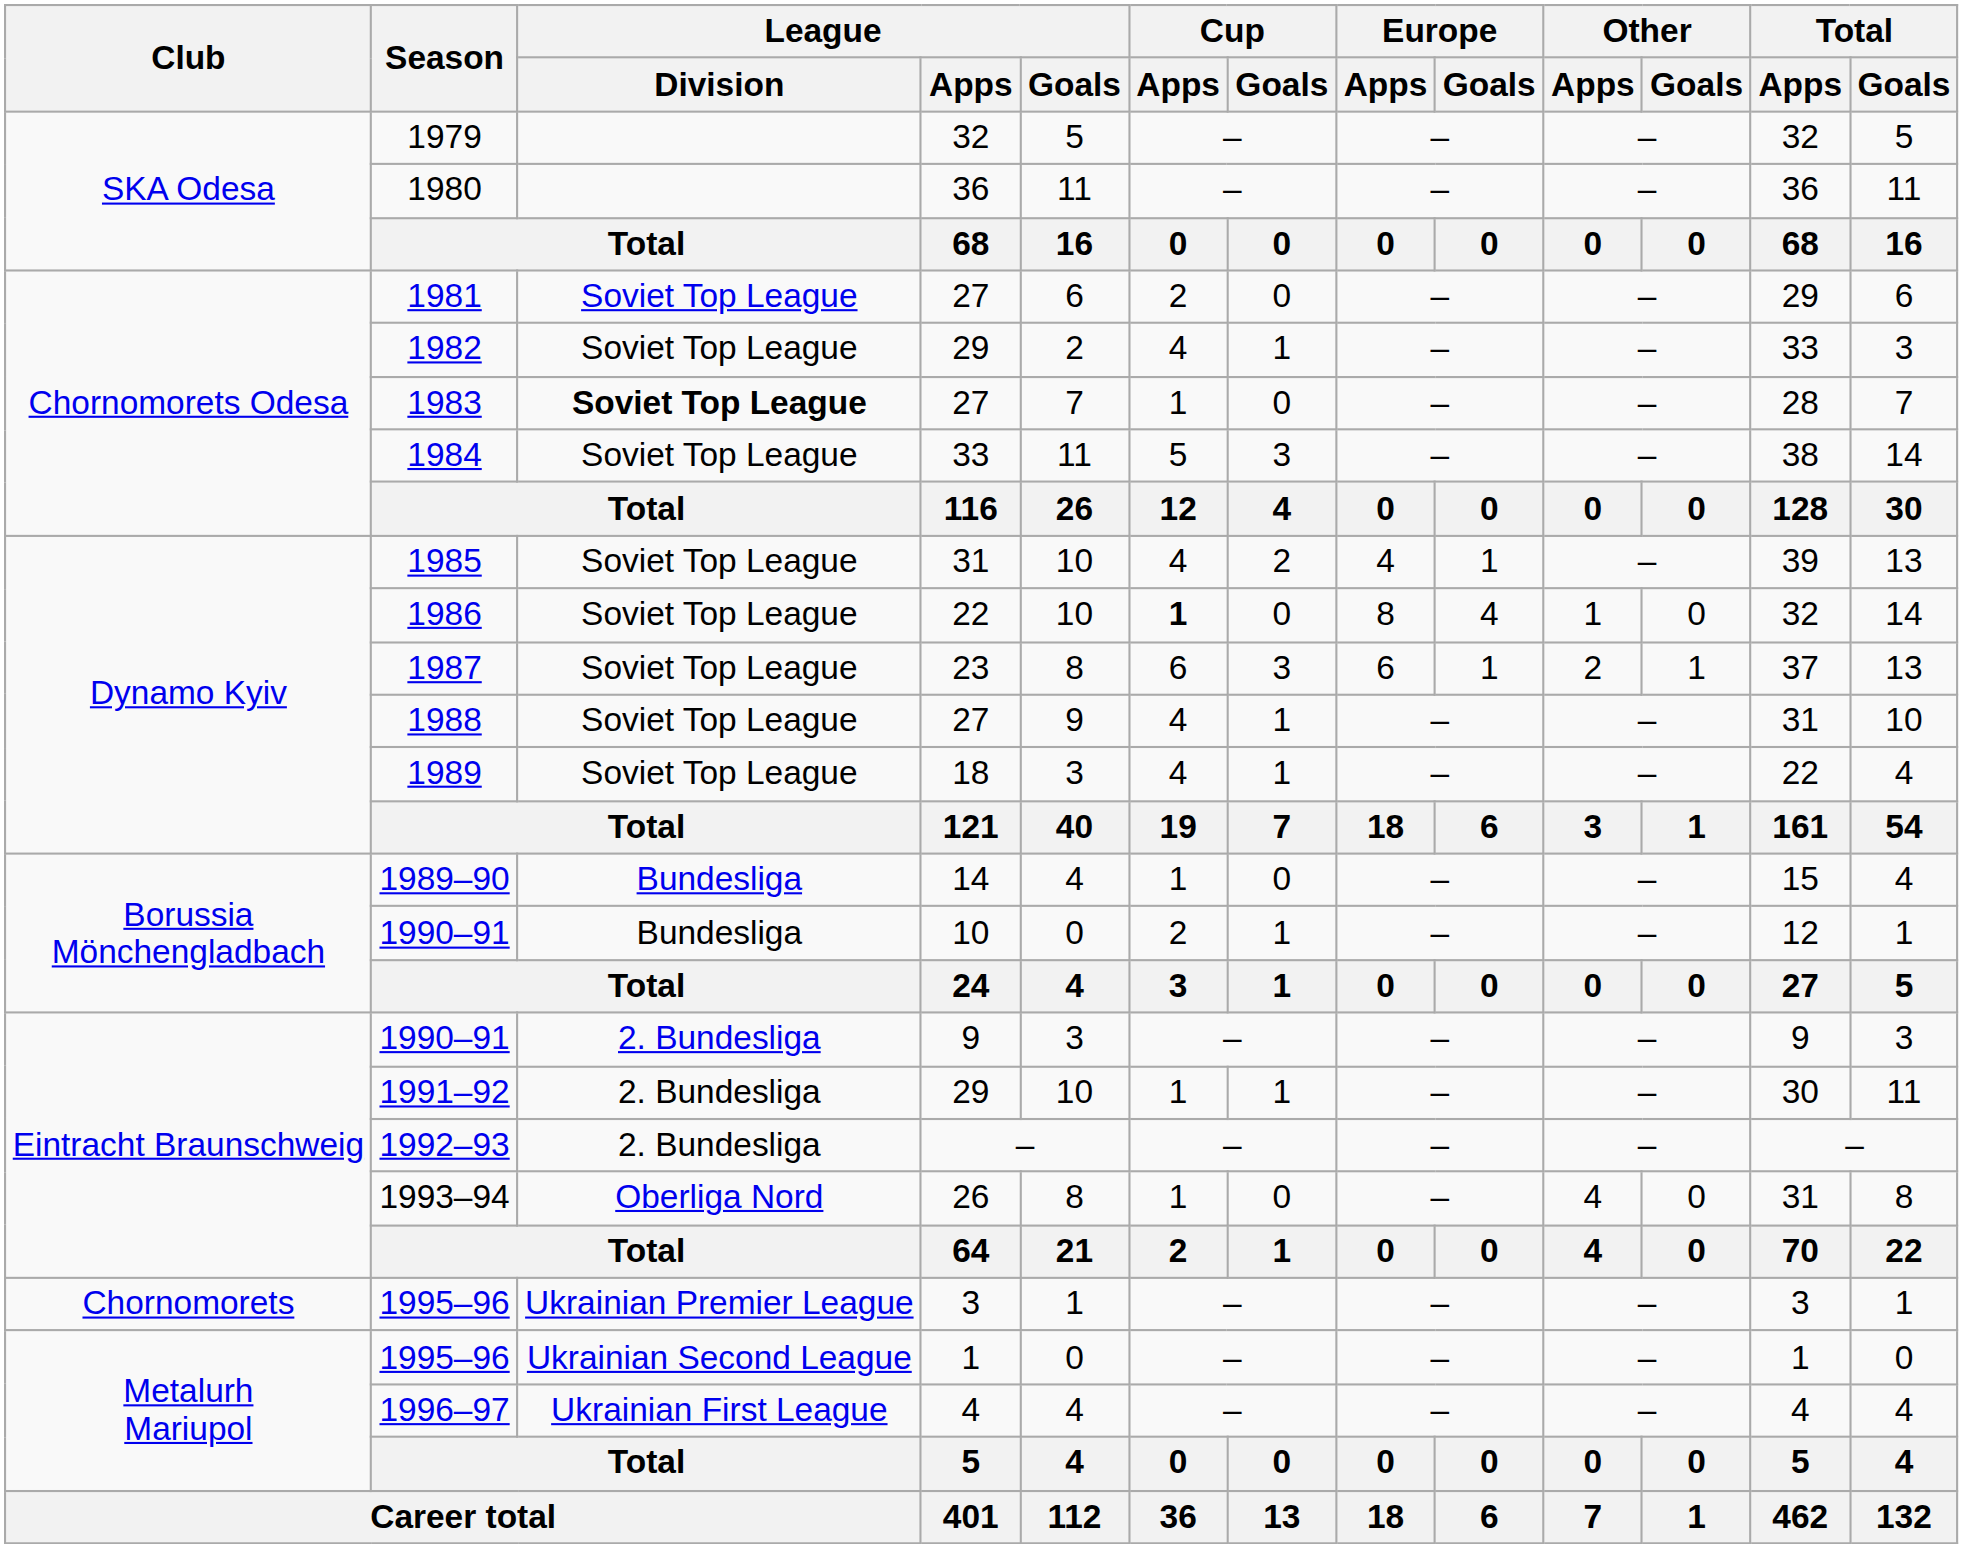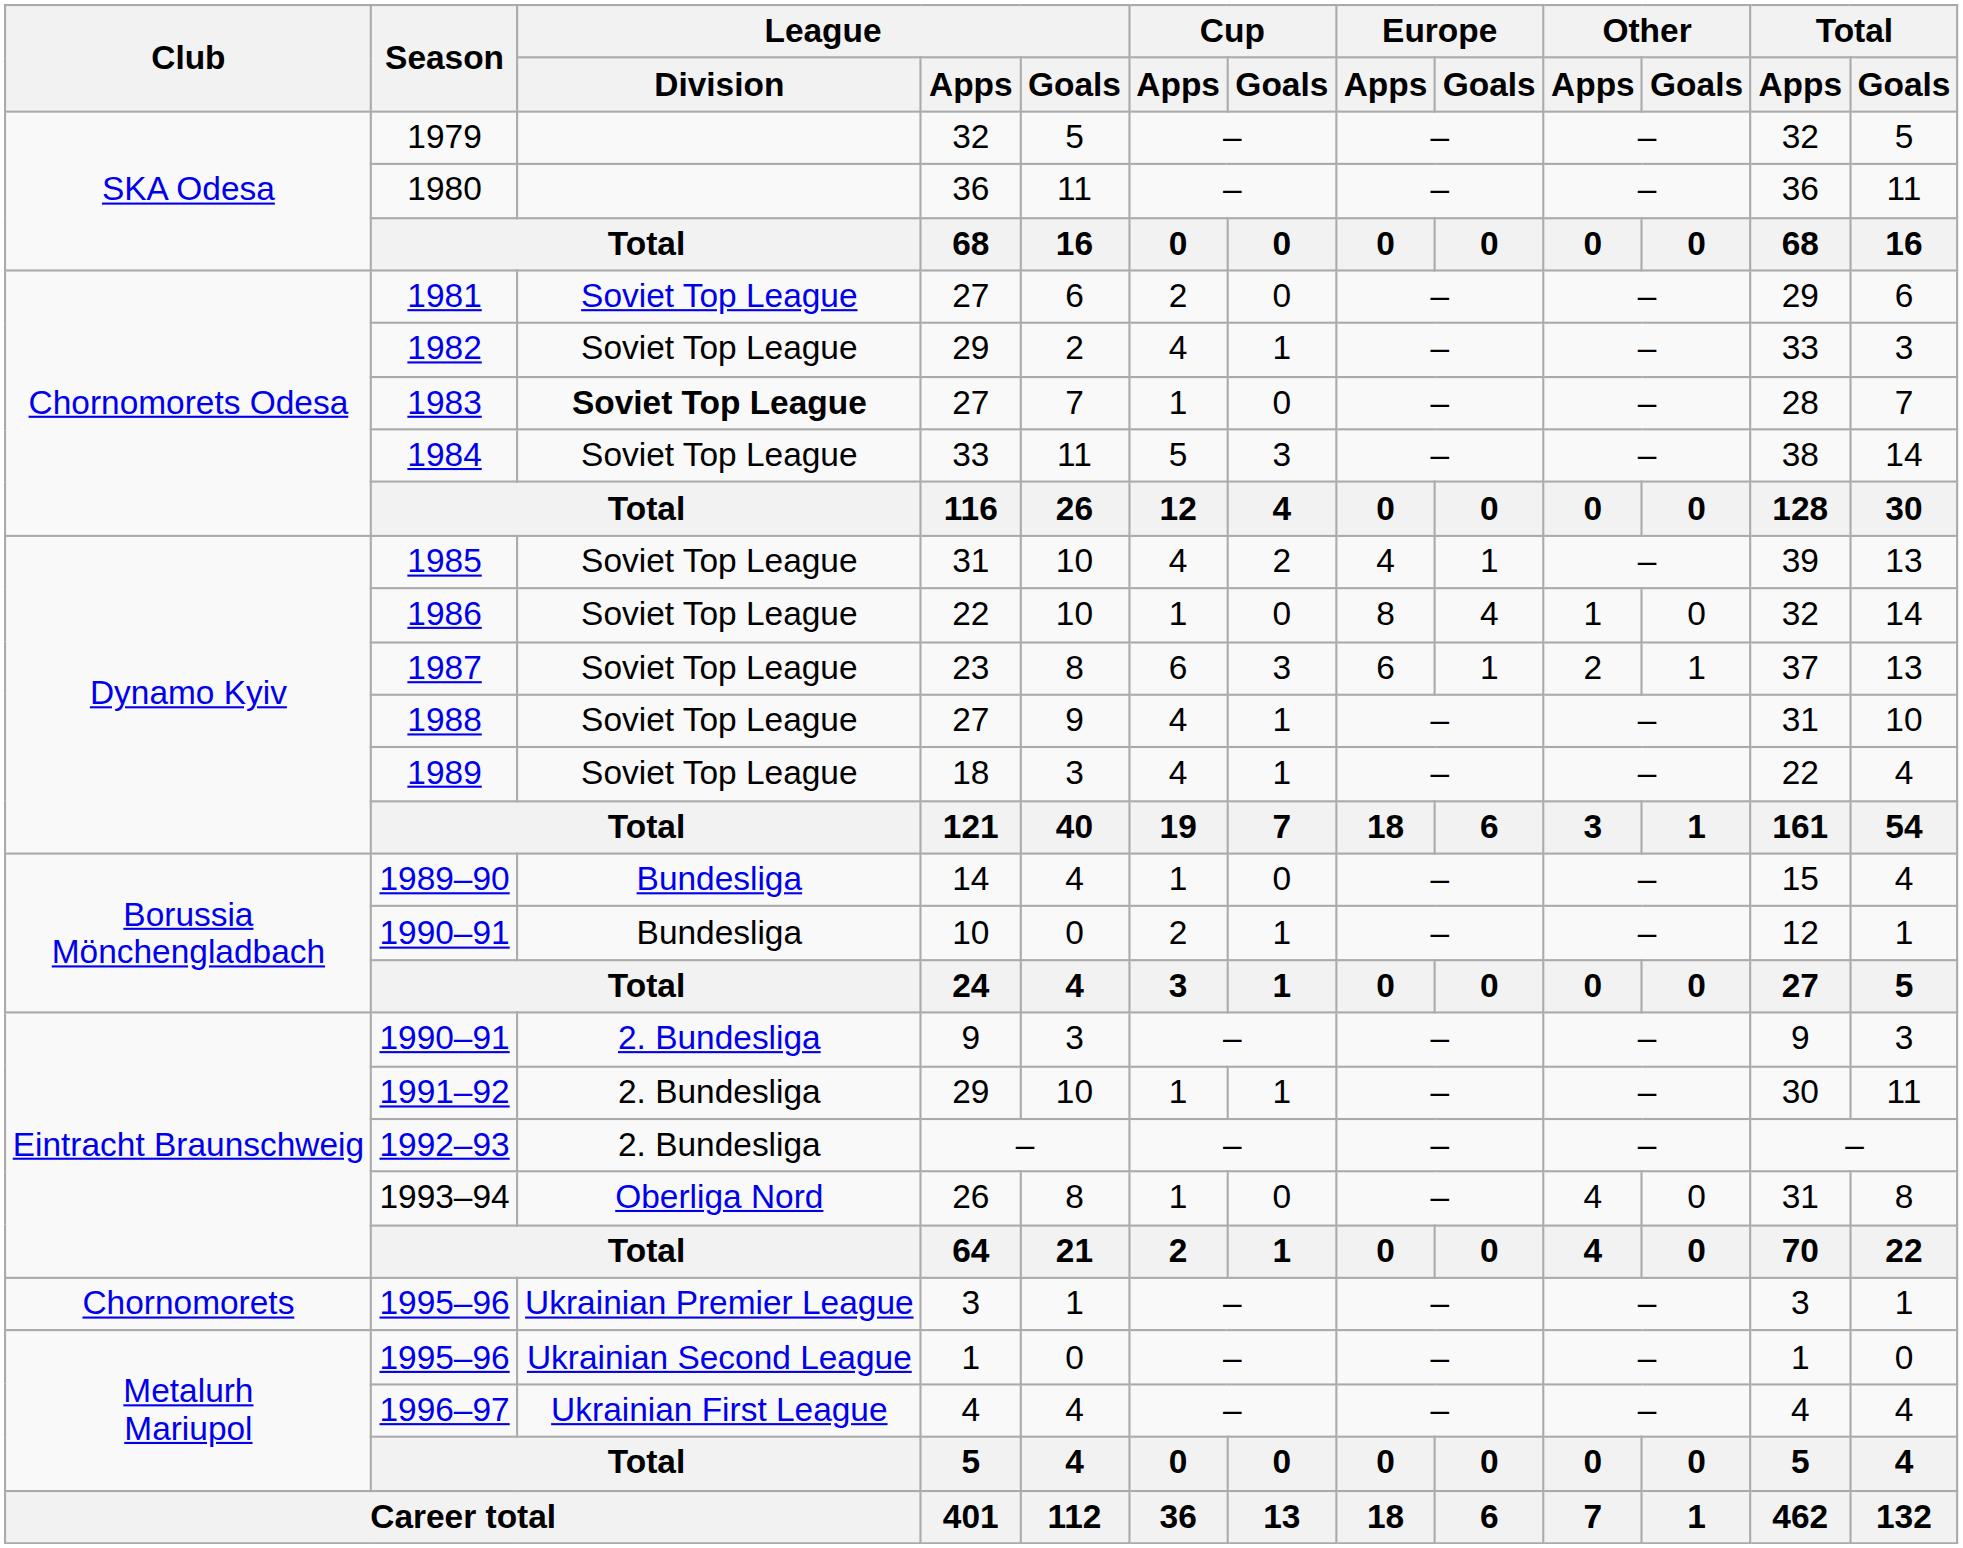(1178, 614) bold -> (1178, 614) normal
